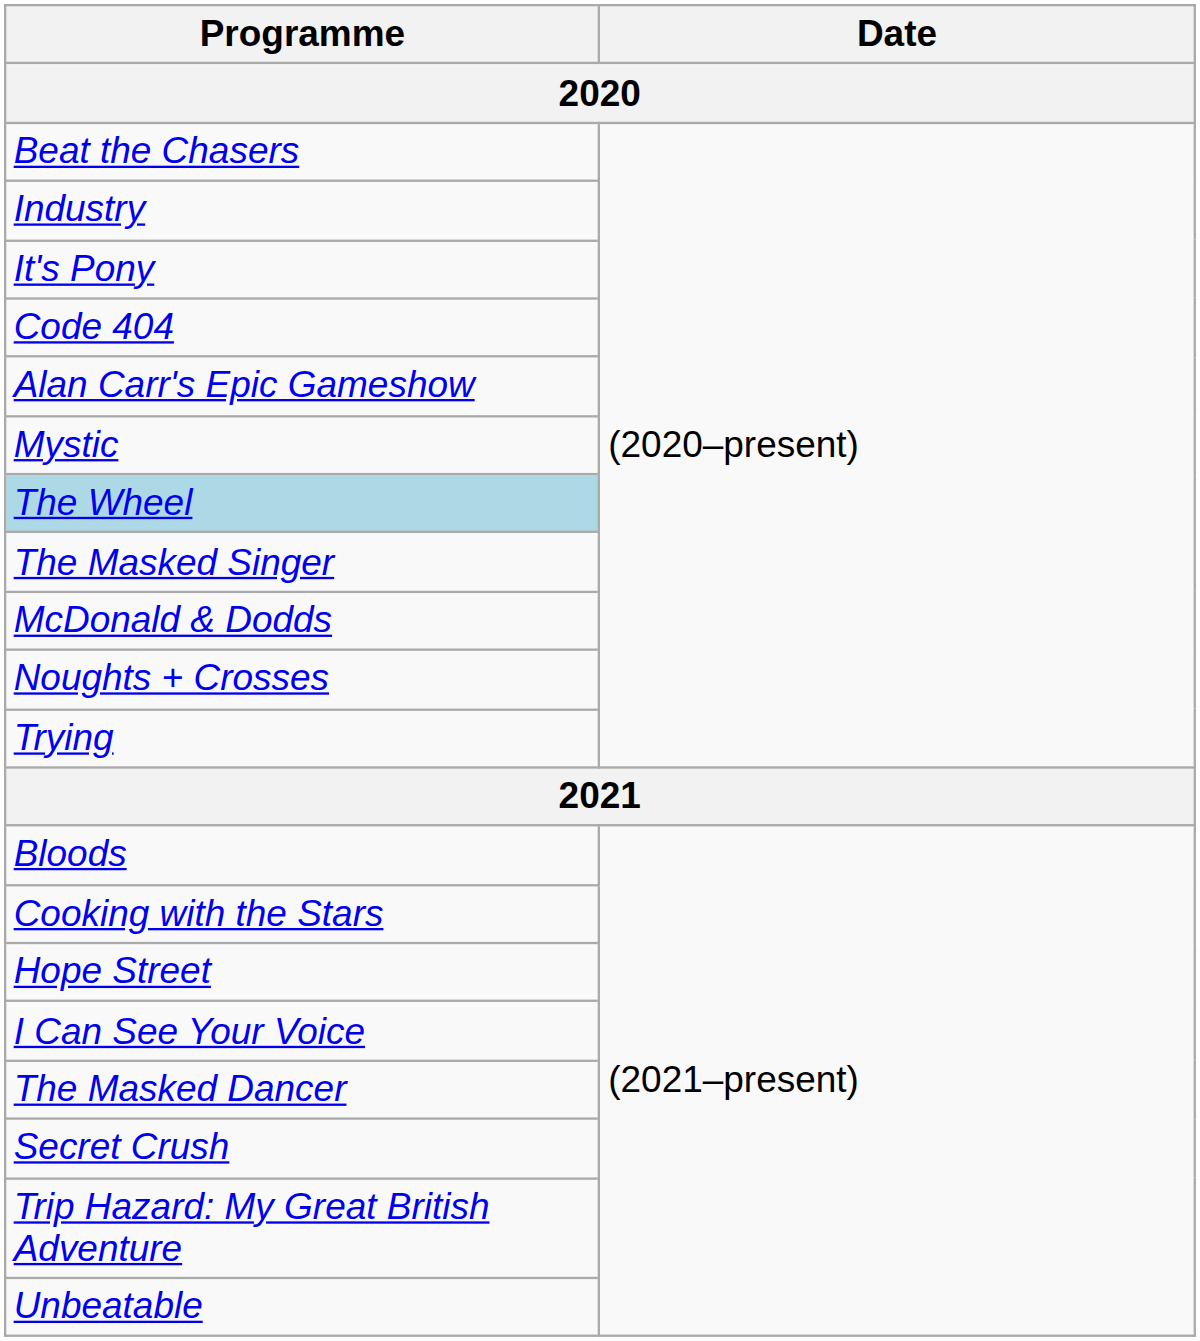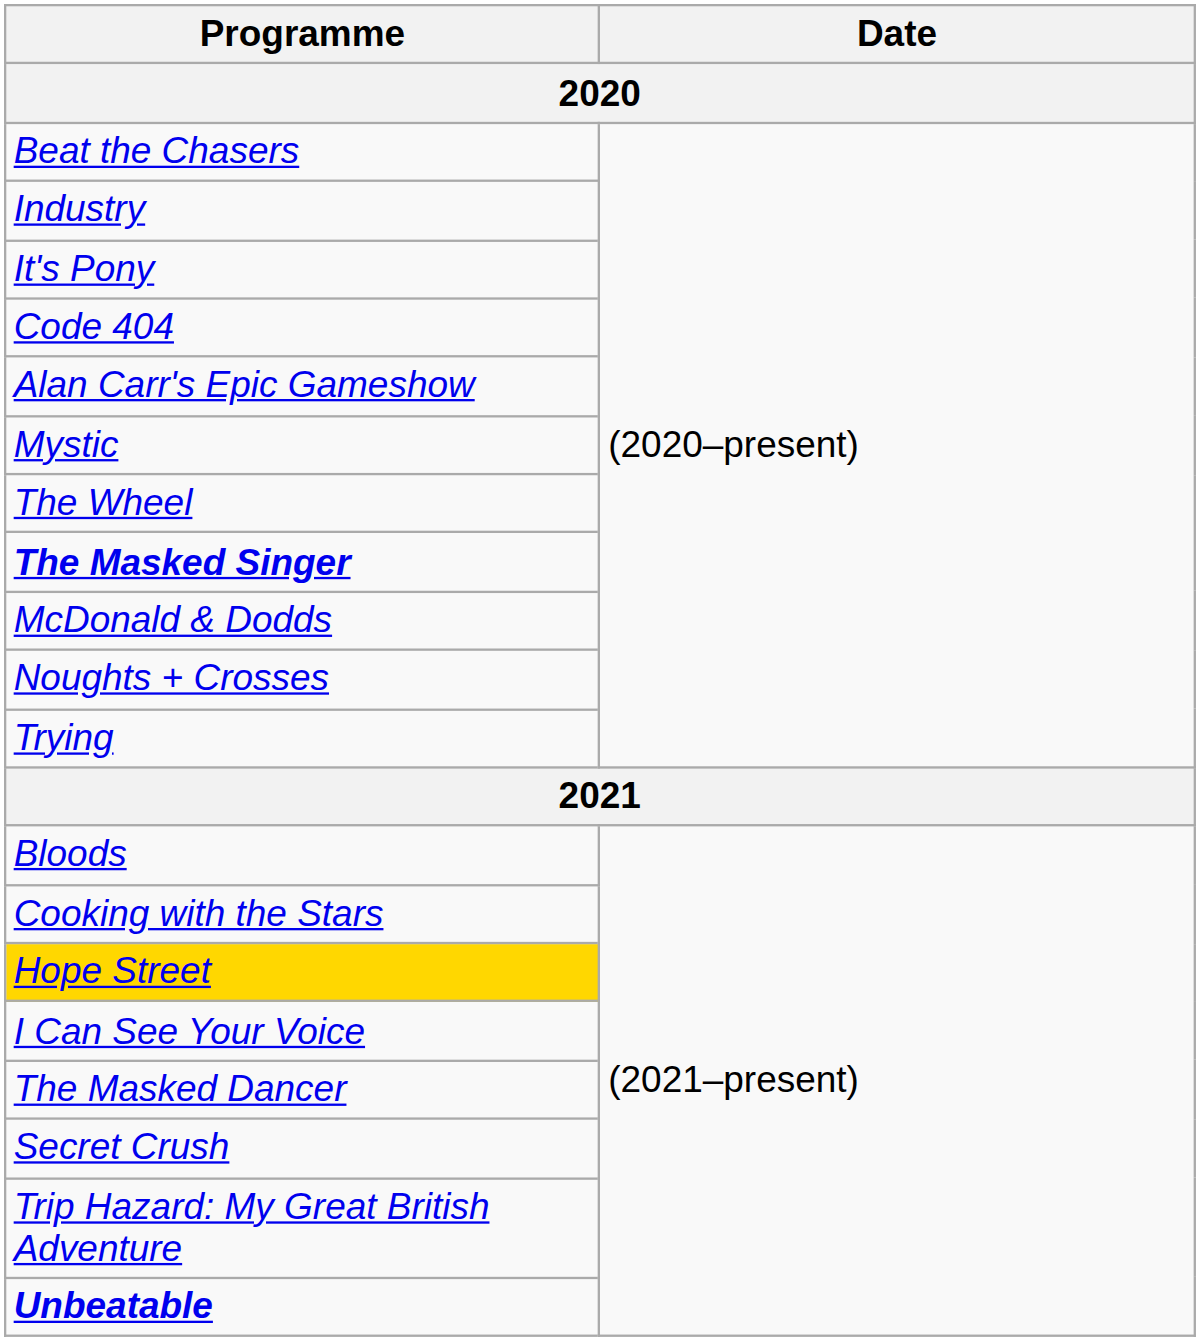(103, 502) lightblue background -> (103, 502) no background
(174, 561) normal -> (182, 561) bold
(112, 971) no background -> (112, 971) gold background
(108, 1306) normal -> (113, 1306) bold
